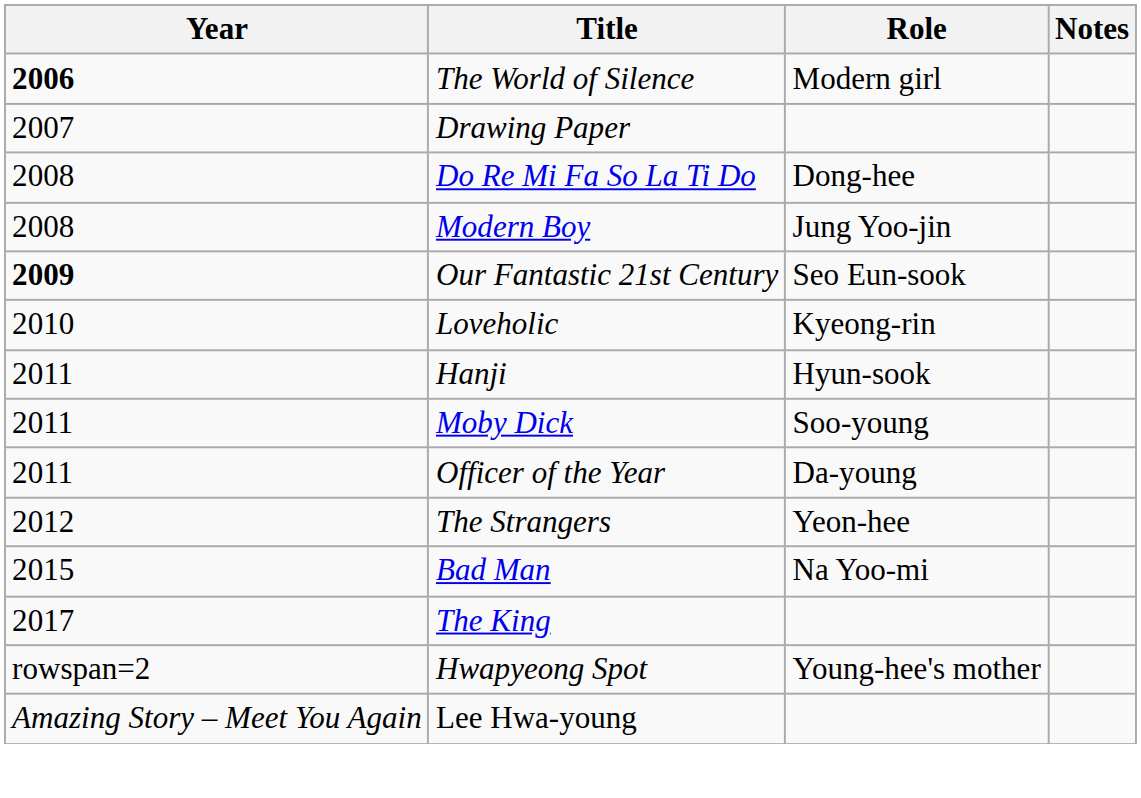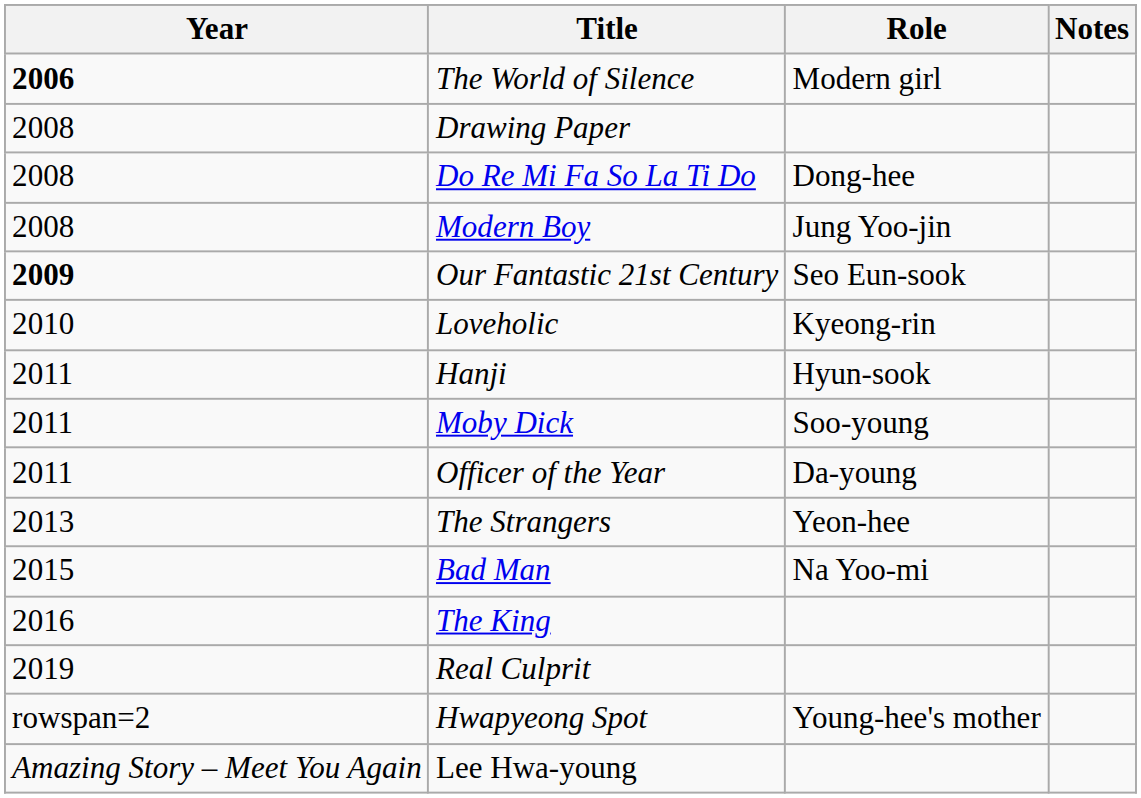(43, 127) 2007 -> (43, 127) 2008
(43, 521) 2012 -> (43, 521) 2013
(43, 619) 2017 -> (43, 619) 2016
+ row: (513, 669)
